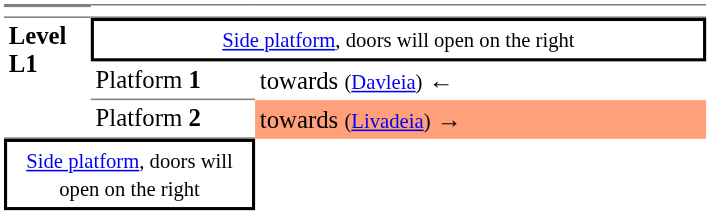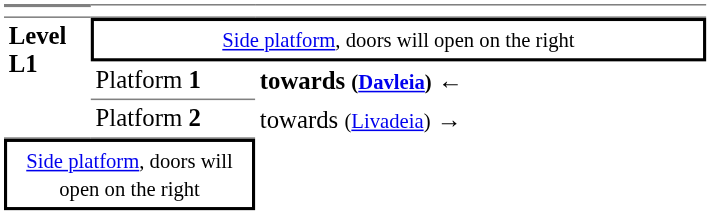(357, 80) normal -> (361, 80) bold
(361, 119) lightsalmon background -> (361, 119) no background
